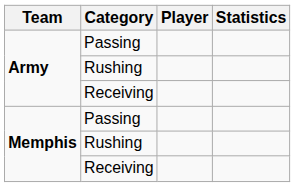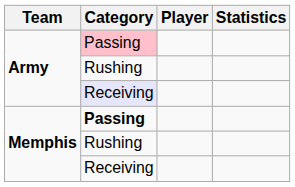(112, 43) no background -> (112, 43) pink background
(119, 93) no background -> (119, 93) lavender background
(112, 118) normal -> (114, 118) bold
